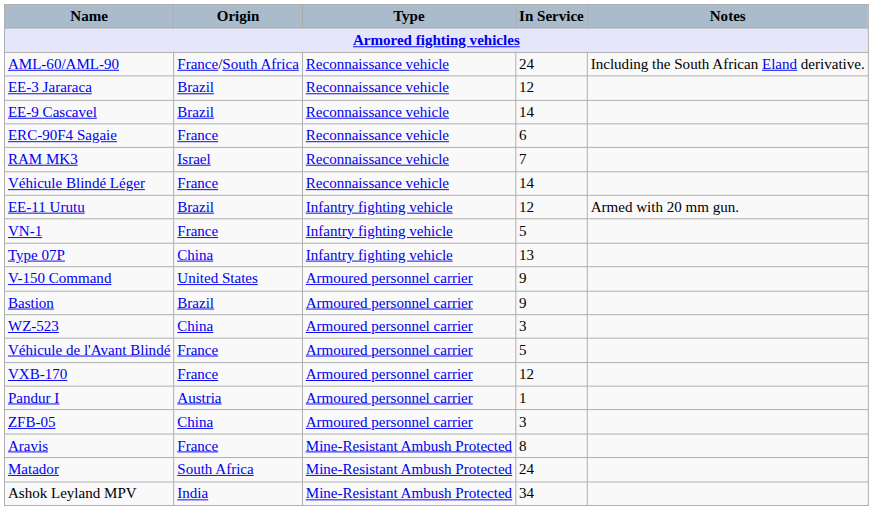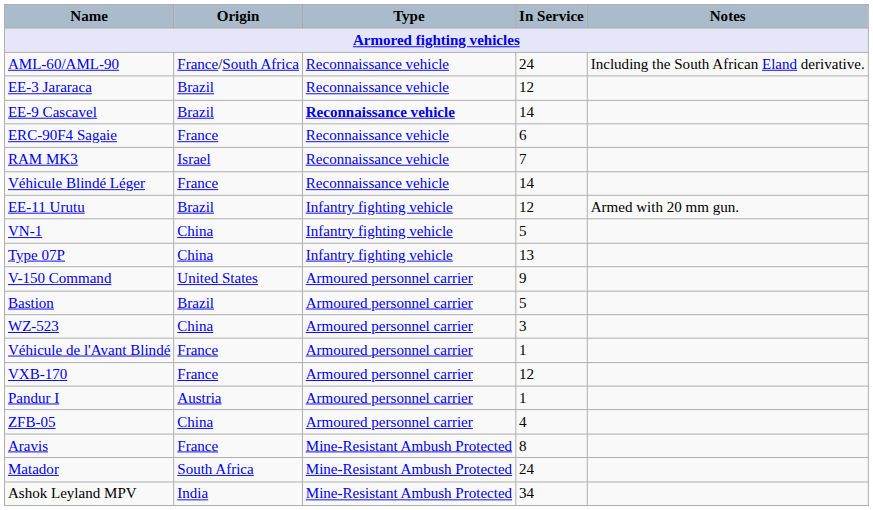(377, 111) normal -> (380, 111) bold
(198, 231) France -> (195, 231) China
(523, 302) 9 -> (523, 302) 5
(523, 350) 5 -> (523, 350) 1
(523, 421) 3 -> (523, 421) 4
